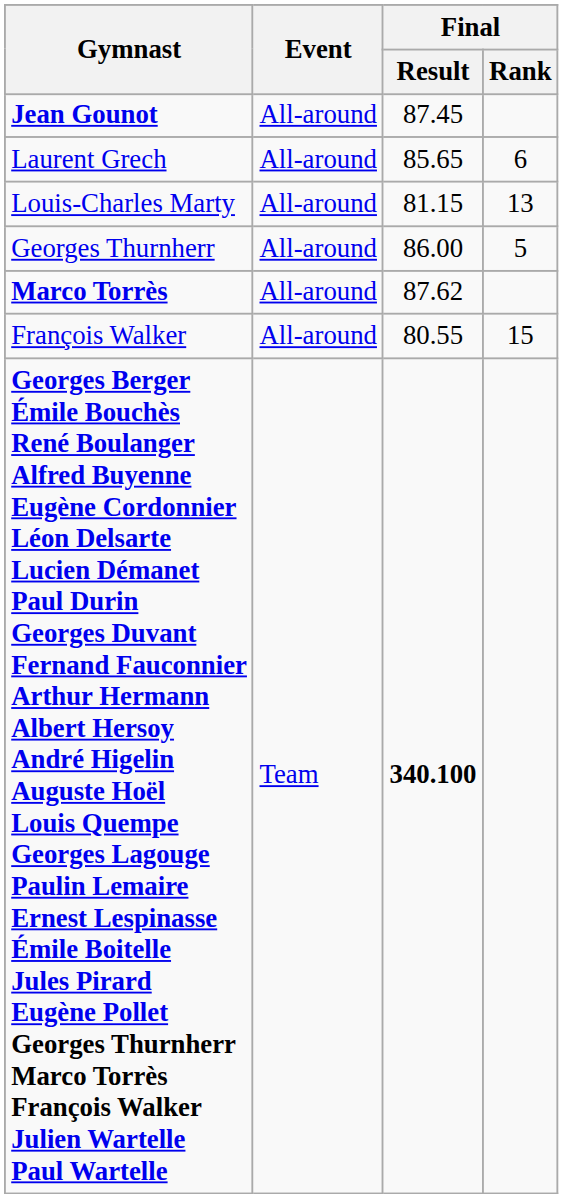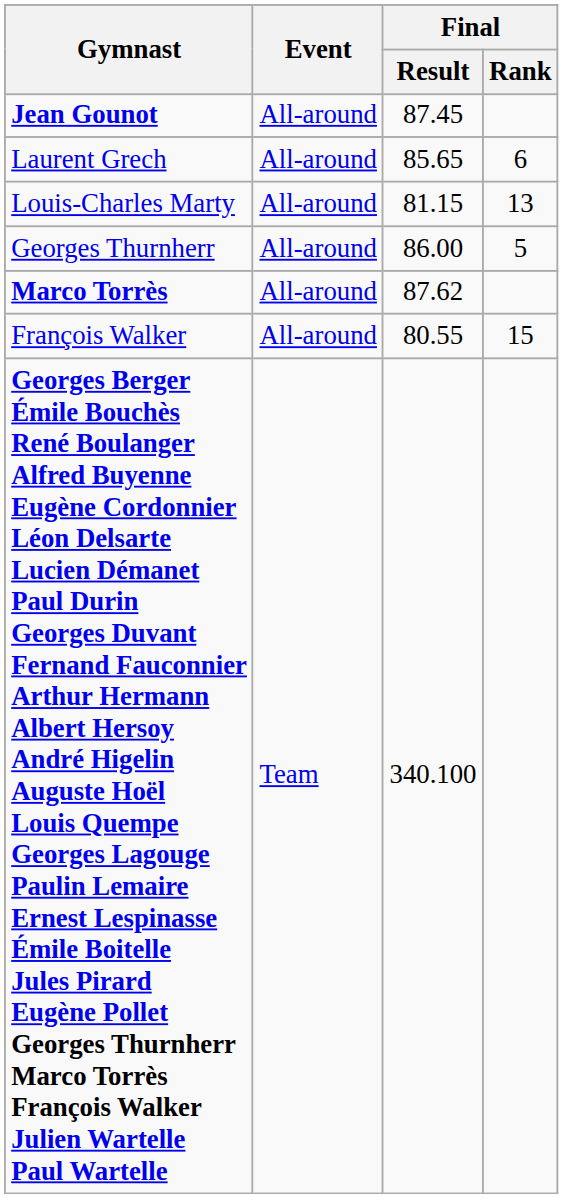(433, 775) bold -> (433, 775) normal
